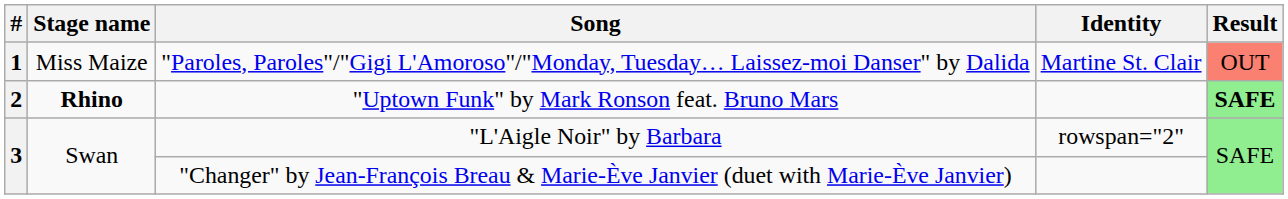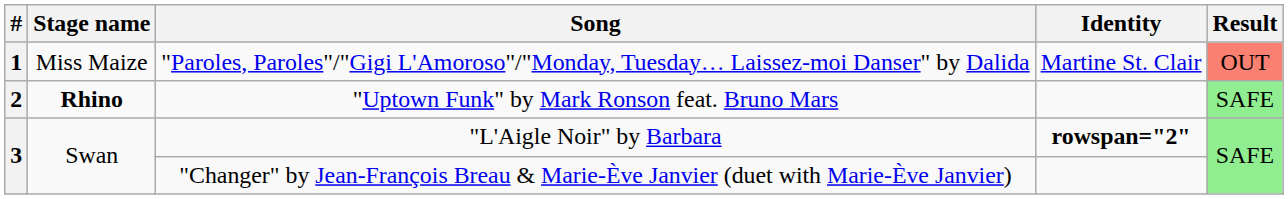(1245, 99) bold -> (1245, 99) normal
(1121, 136) normal -> (1121, 136) bold
